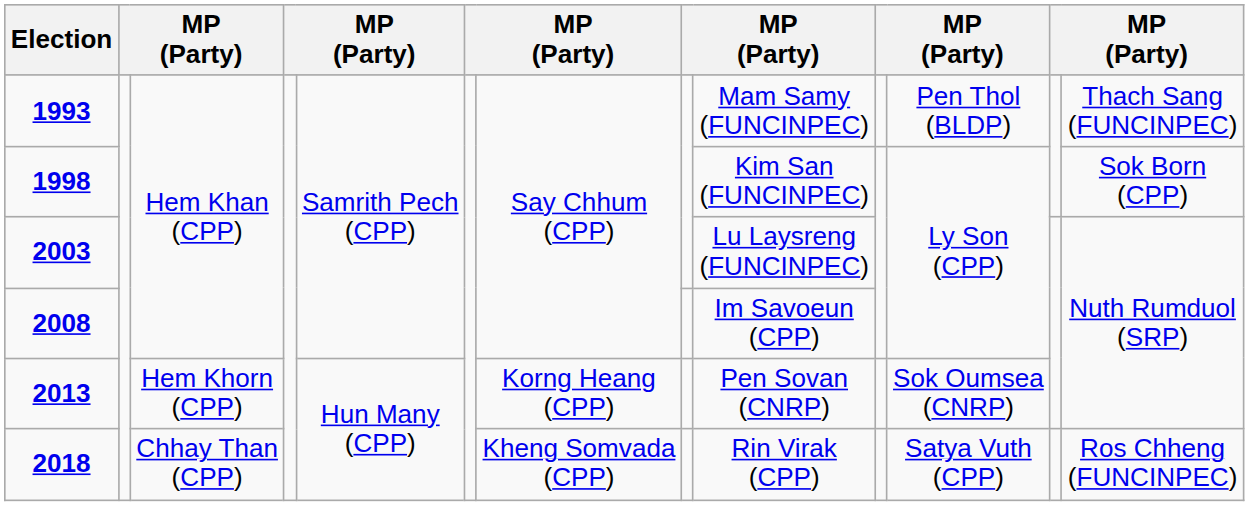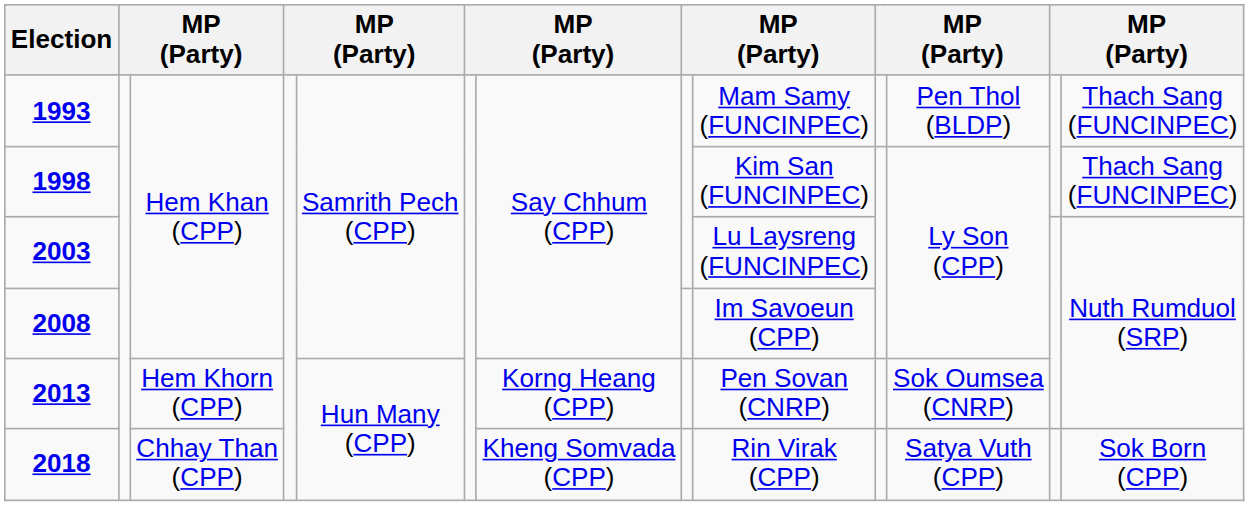(1153, 181) Sok Born (CPP) -> (1153, 181) Thach Sang (FUNCINPEC)
(1153, 464) Ros Chheng (FUNCINPEC) -> (1153, 464) Sok Born (CPP)
